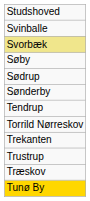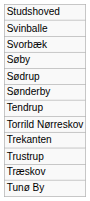(27, 44) khaki background -> (27, 44) no background
(25, 188) gold background -> (25, 188) no background
